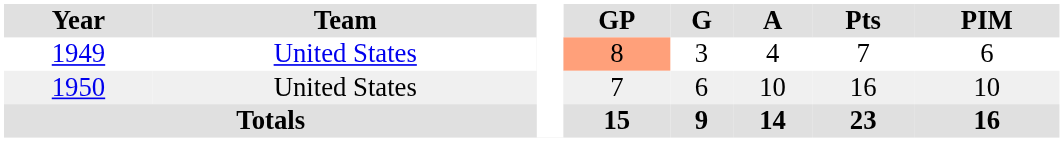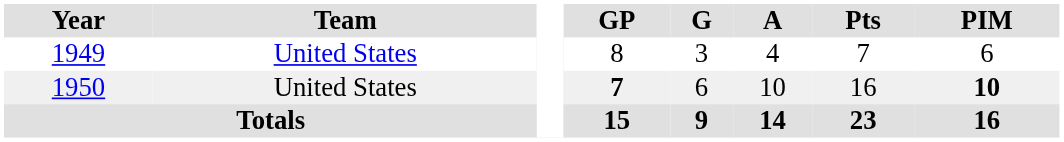(617, 53) lightsalmon background -> (617, 53) no background
(617, 87) normal -> (617, 87) bold
(987, 87) normal -> (987, 87) bold
